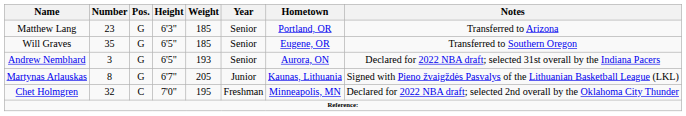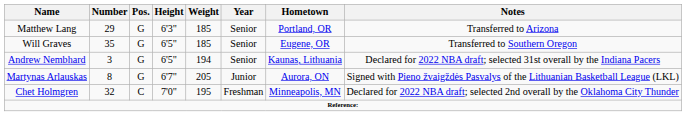(110, 28) 23 -> (110, 28) 29
(204, 60) 193 -> (204, 60) 194
(305, 60) Aurora, ON -> (305, 60) Kaunas, Lithuania
(305, 76) Kaunas, Lithuania -> (305, 76) Aurora, ON
